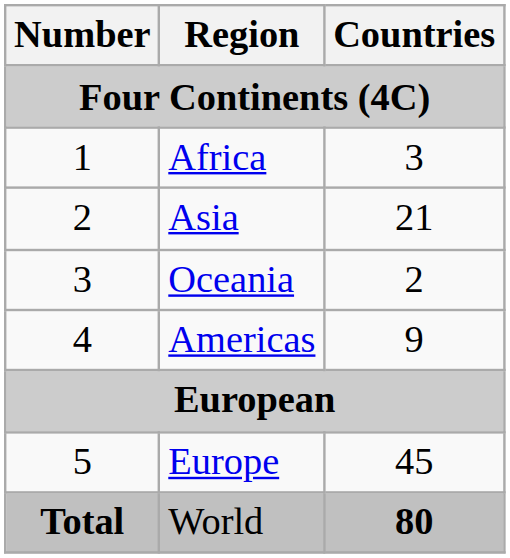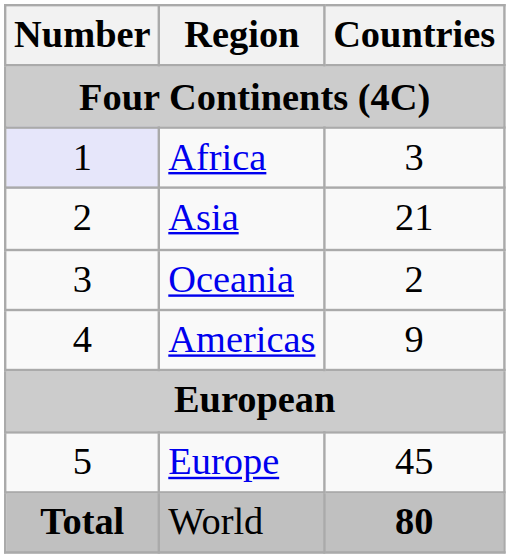(82, 156) no background -> (82, 156) lavender background
